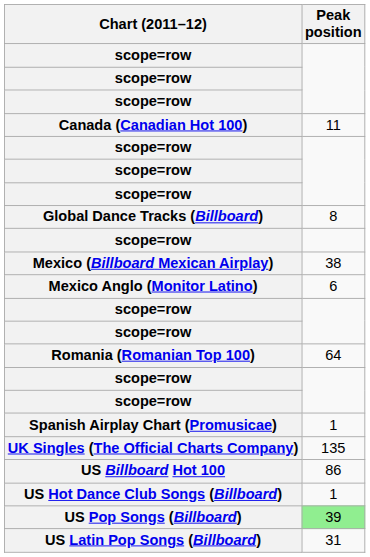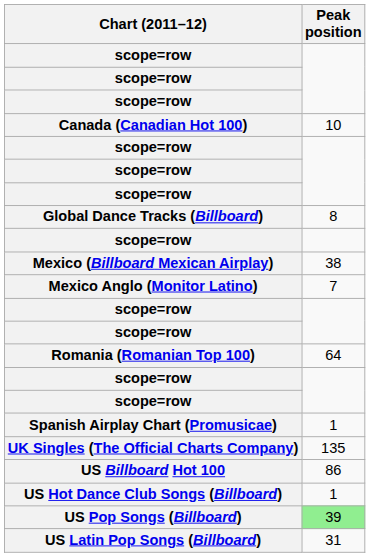(333, 124) 11 -> (333, 124) 10
(333, 286) 6 -> (333, 286) 7
